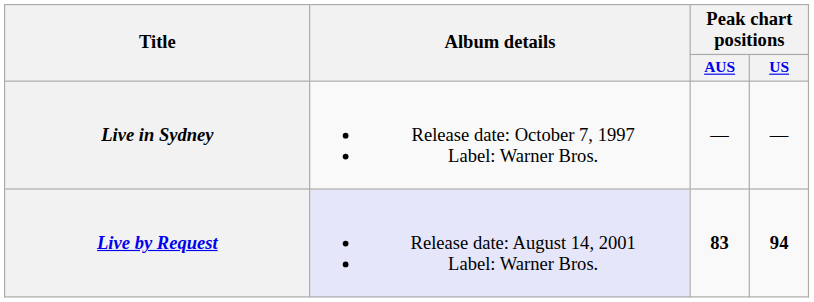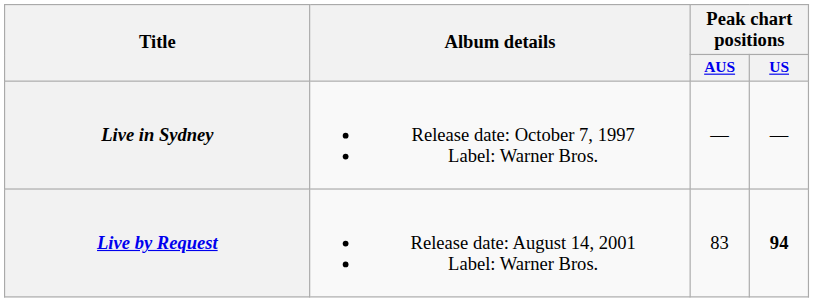(500, 254) lavender background -> (500, 254) no background
(720, 243) bold -> (720, 243) normal
